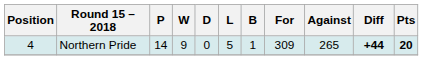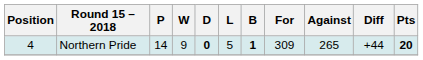(207, 45) normal -> (207, 45) bold
(253, 45) normal -> (253, 45) bold
(374, 45) bold -> (374, 45) normal
